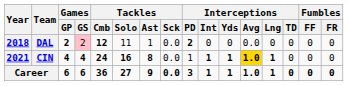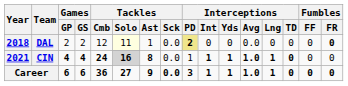(67, 42) bold -> (67, 42) normal
(83, 42) pink background -> (83, 42) no background
(102, 42) bold -> (102, 42) normal
(126, 42) no background -> (126, 42) lightyellow background
(190, 42) no background -> (190, 42) khaki background
(332, 42) normal -> (332, 42) bold
(126, 58) no background -> (126, 58) lightgrey background
(251, 58) gold background -> (251, 58) no background
(291, 58) normal -> (291, 58) bold
